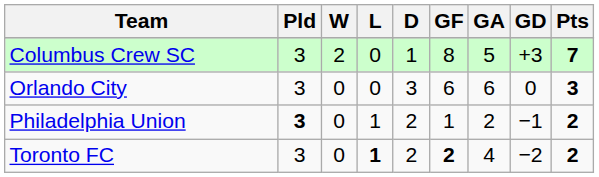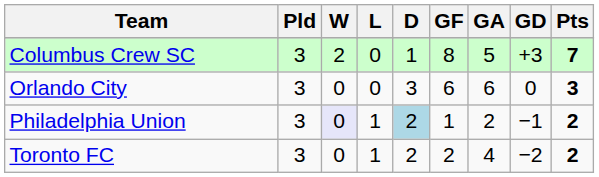(300, 121) bold -> (300, 121) normal
(339, 121) no background -> (339, 121) lavender background
(411, 121) no background -> (411, 121) lightblue background
(375, 155) bold -> (375, 155) normal
(449, 155) bold -> (449, 155) normal
